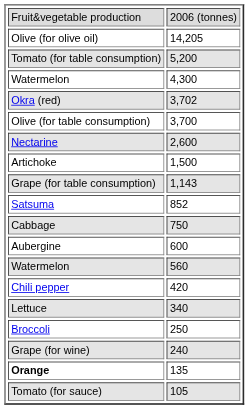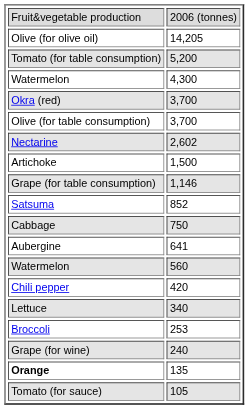(184, 100) 3,702 -> (184, 100) 3,700
(184, 142) 2,600 -> (184, 142) 2,602
(184, 184) 1,143 -> (184, 184) 1,146
(179, 246) 600 -> (179, 246) 641
(179, 329) 250 -> (179, 329) 253
